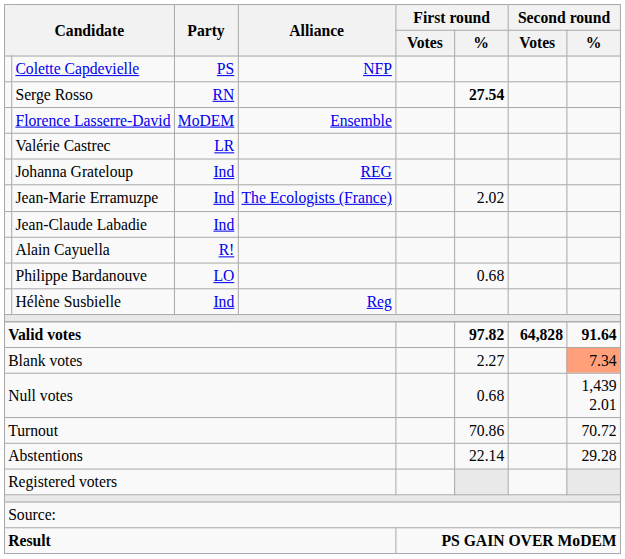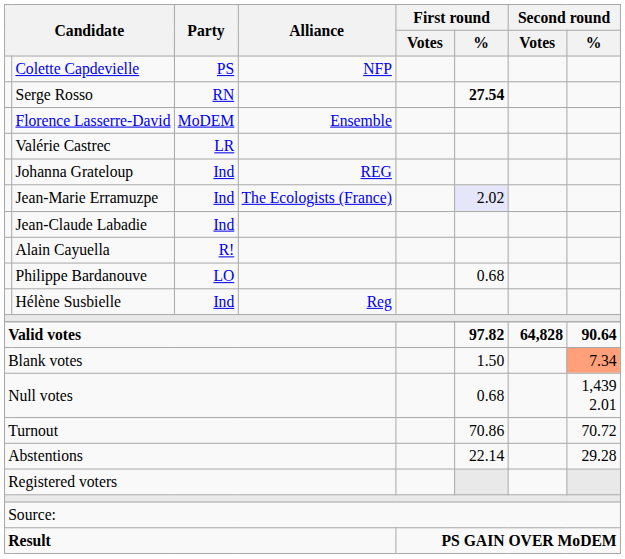(491, 198) no background -> (491, 198) lavender background
(599, 334) 91.64 -> (599, 334) 90.64
(491, 360) 2.27 -> (491, 360) 1.50
